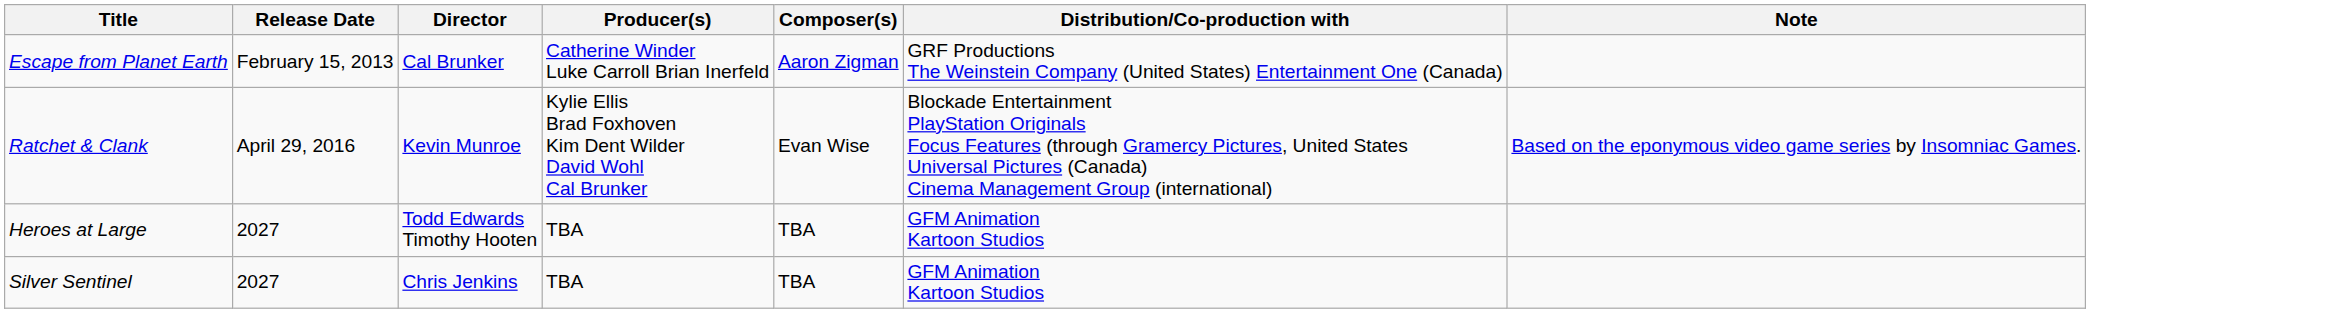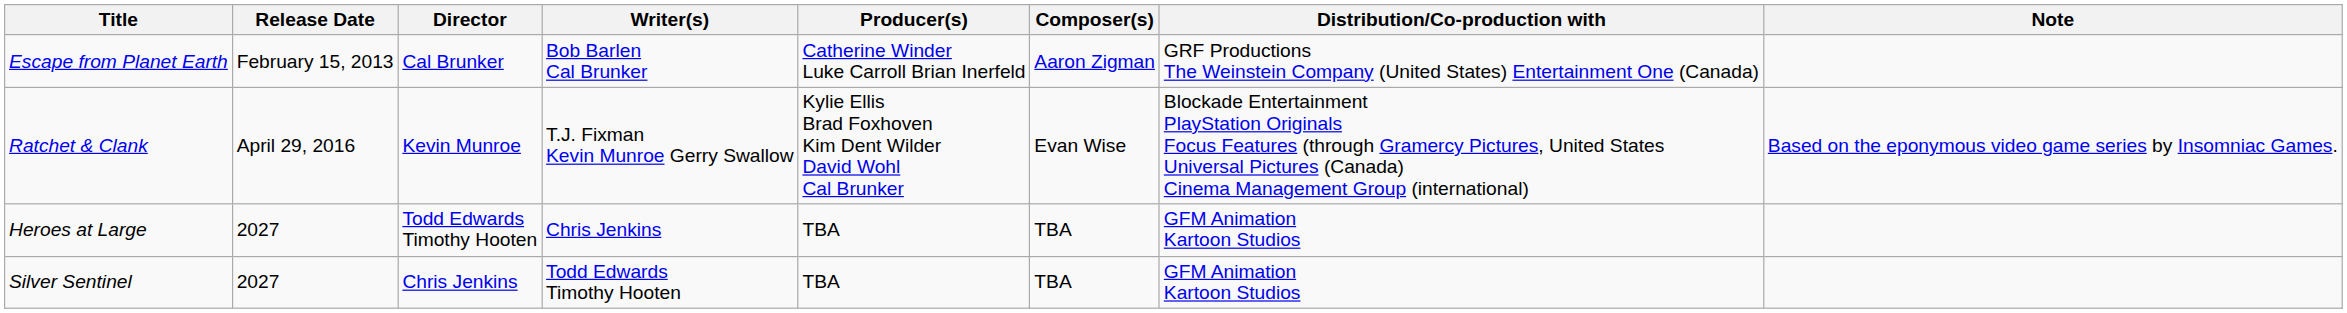+ column: (670, 19)
